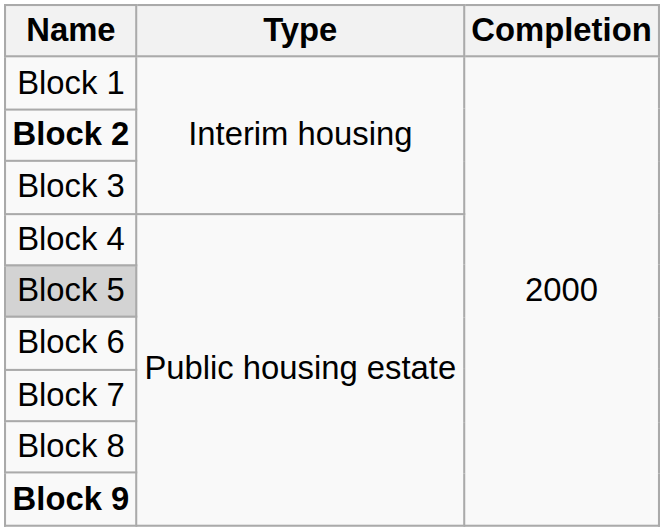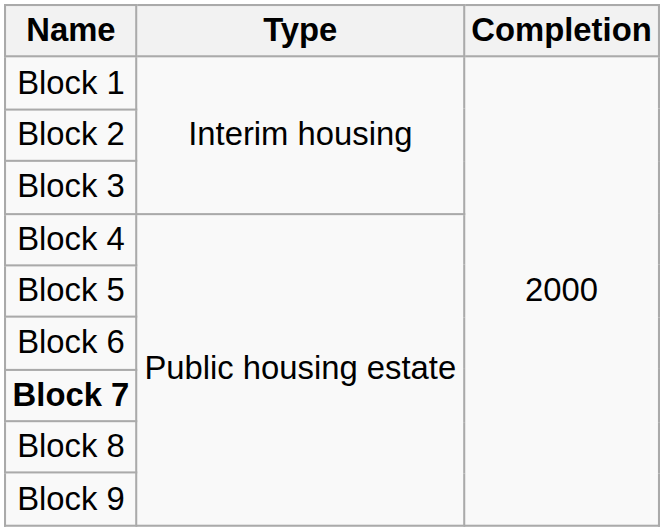(71, 134) bold -> (71, 134) normal
(71, 290) lightgrey background -> (71, 290) no background
(71, 394) normal -> (71, 394) bold
(71, 498) bold -> (71, 498) normal
